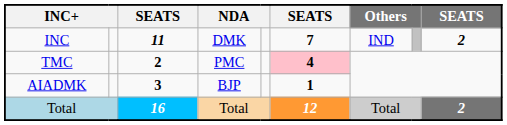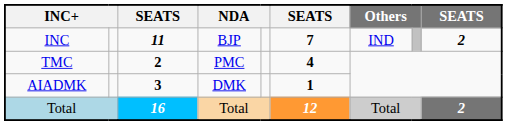(229, 39) DMK -> (229, 39) BJP
(310, 62) pink background -> (310, 62) no background
(229, 85) BJP -> (229, 85) DMK
